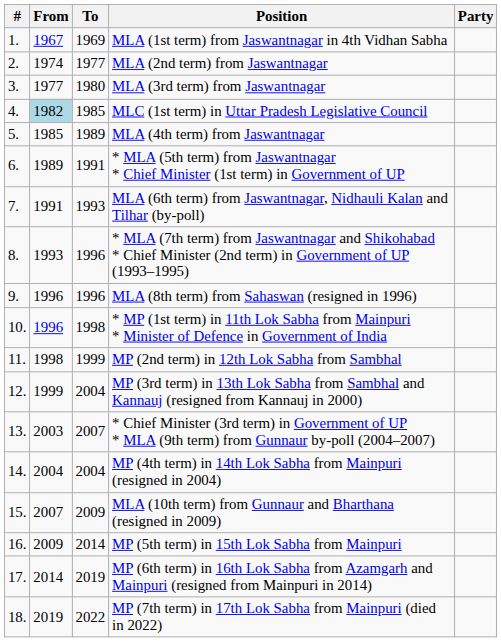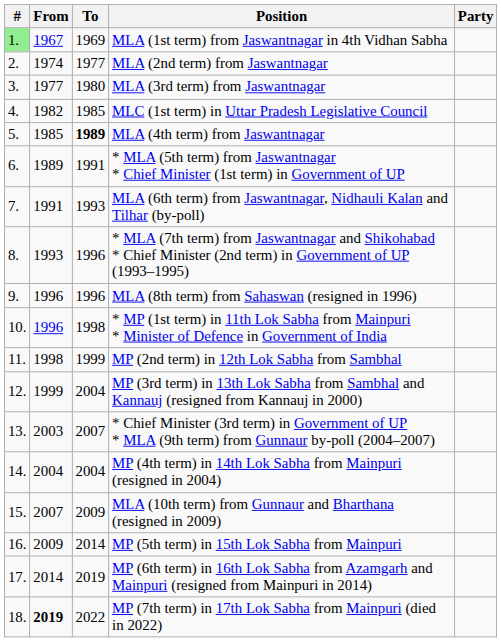(13, 39) no background -> (13, 39) lightgreen background
(48, 110) lightblue background -> (48, 110) no background
(90, 134) normal -> (90, 134) bold
(48, 616) normal -> (48, 616) bold
